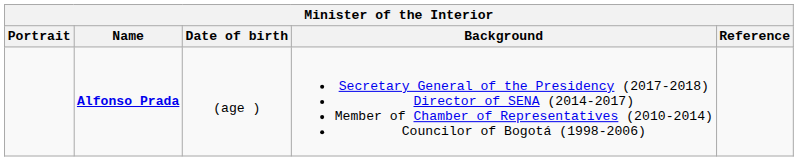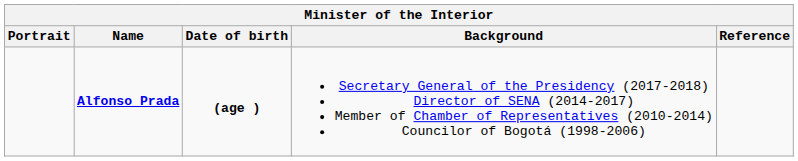(237, 109) normal -> (237, 109) bold
